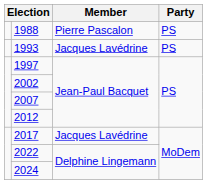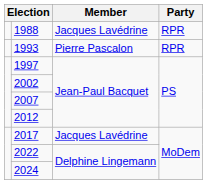(94, 30) Pierre Pascalon -> (101, 30) Jacques Lavédrine
(169, 30) PS -> (173, 30) RPR
(101, 48) Jacques Lavédrine -> (94, 48) Pierre Pascalon
(169, 48) PS -> (173, 48) RPR
